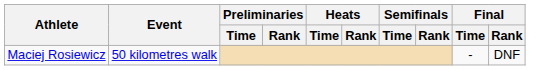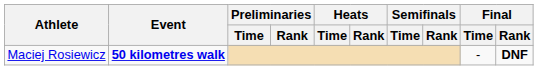(164, 55) normal -> (168, 55) bold
(507, 55) normal -> (515, 55) bold
